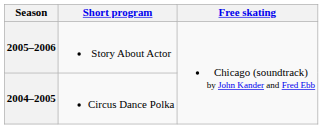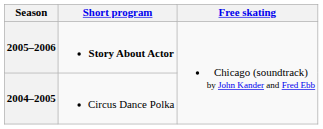(118, 53) normal -> (118, 53) bold
